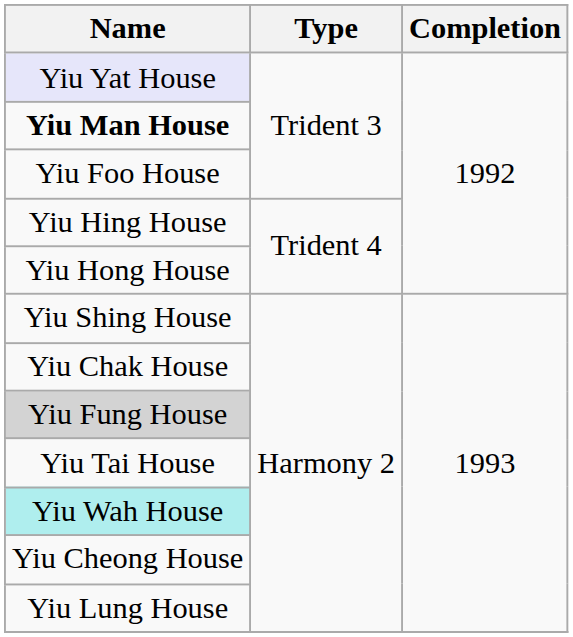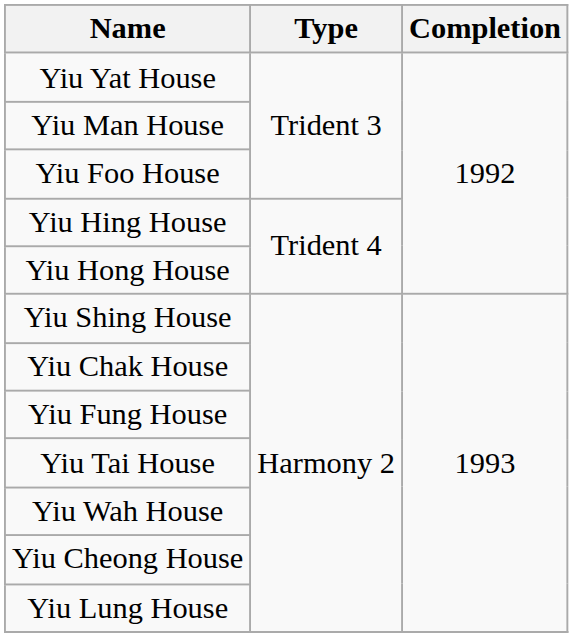(128, 76) lavender background -> (128, 76) no background
(128, 125) bold -> (128, 125) normal
(128, 414) lightgrey background -> (128, 414) no background
(128, 510) paleturquoise background -> (128, 510) no background
